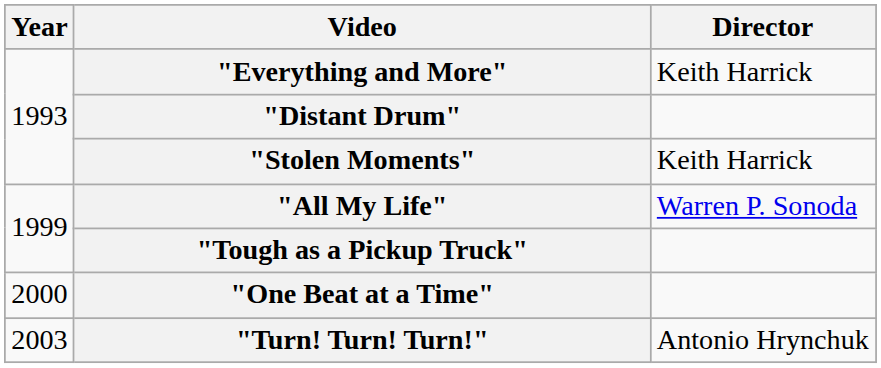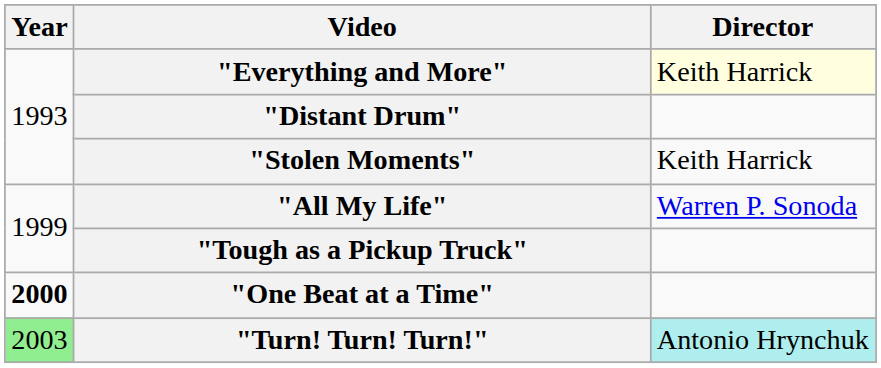(735, 71) no background -> (735, 71) lightyellow background
(40, 294) normal -> (40, 294) bold
(40, 339) no background -> (40, 339) lightgreen background
(763, 339) no background -> (763, 339) paleturquoise background
